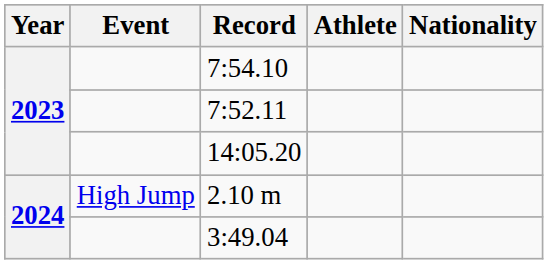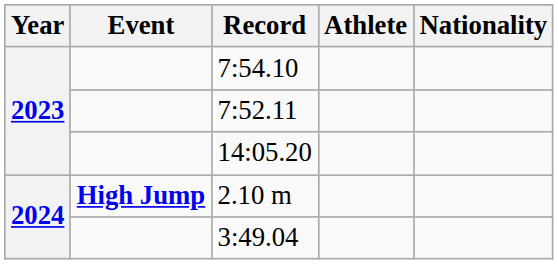(136, 195) normal -> (141, 195) bold
